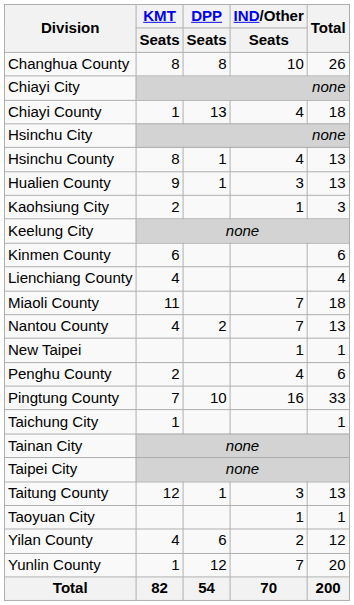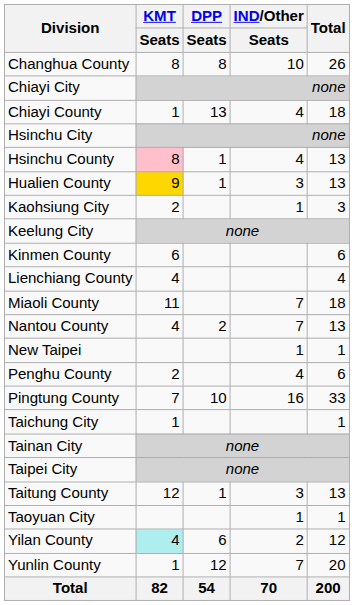(175, 159) no background -> (175, 159) pink background
(175, 183) no background -> (175, 183) gold background
(175, 541) no background -> (175, 541) paleturquoise background
